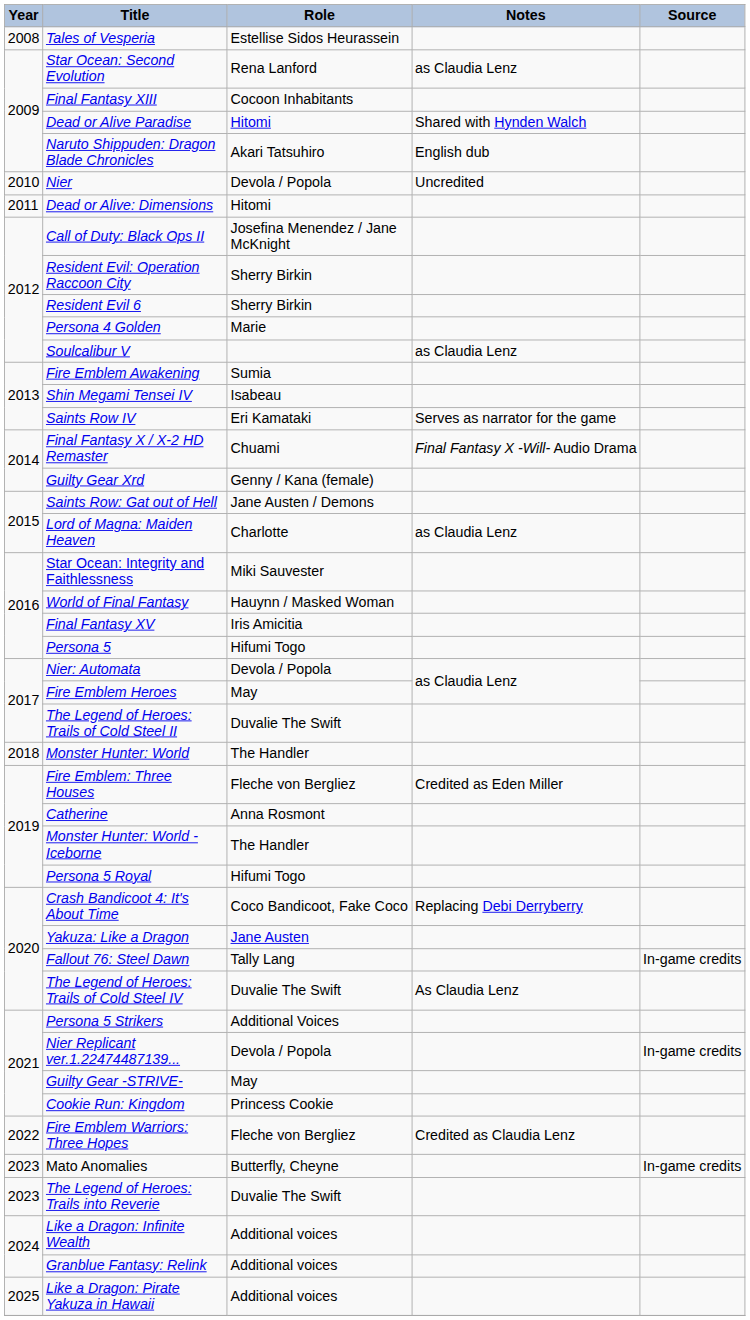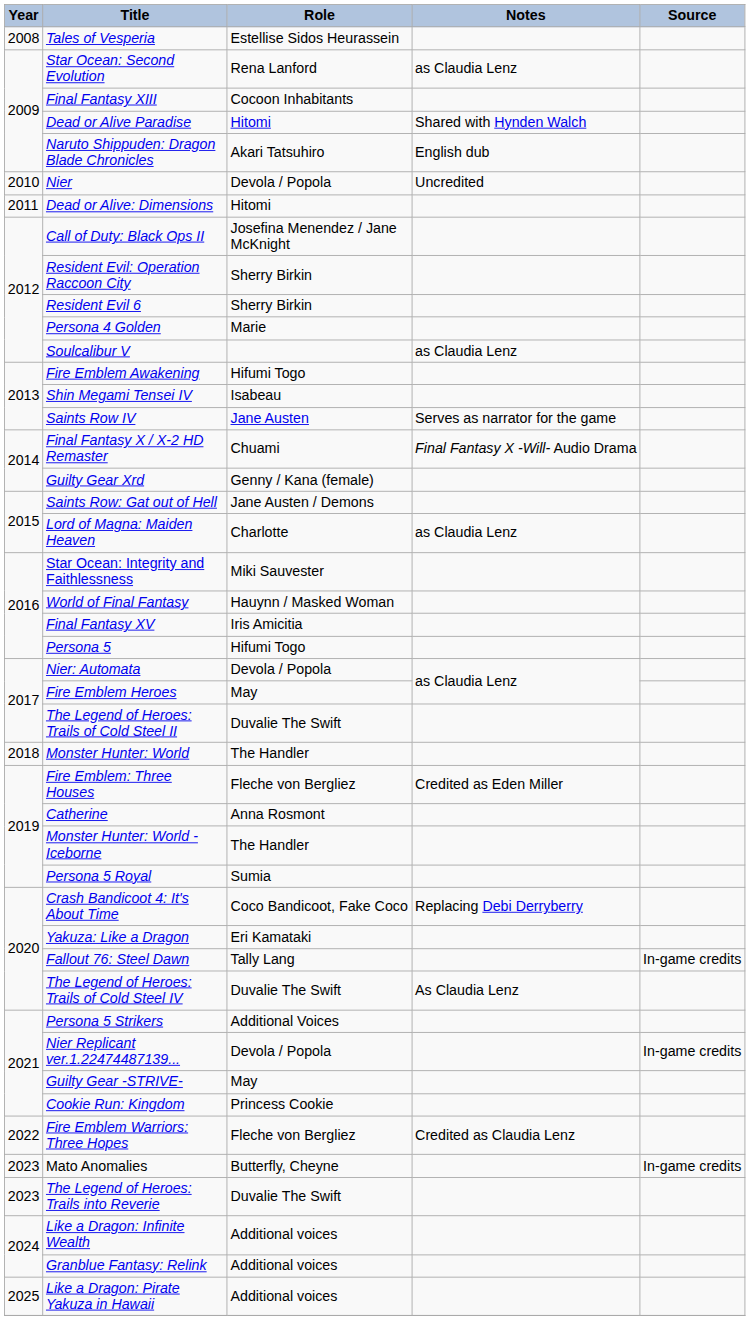(251, 373) Sumia -> (268, 373) Hifumi Togo
(271, 418) Eri Kamataki -> (270, 418) Jane Austen
(268, 876) Hifumi Togo -> (251, 876) Sumia
(270, 937) Jane Austen -> (271, 937) Eri Kamataki
